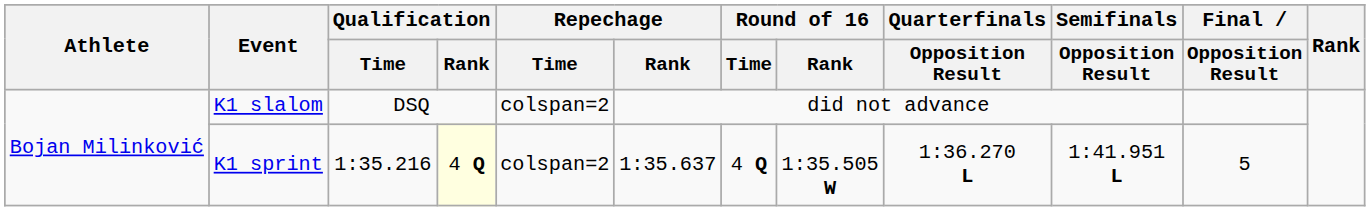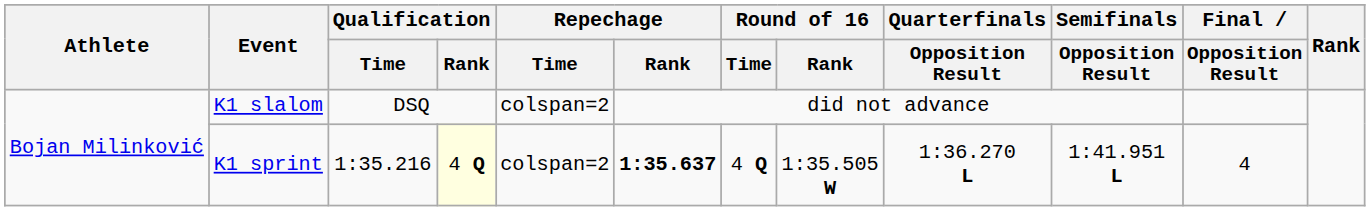(668, 165) normal -> (668, 165) bold
(1245, 165) 5 -> (1245, 165) 4
